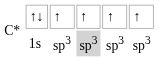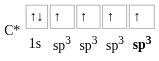(88, 43) lightgrey background -> (88, 43) no background
(142, 43) normal -> (142, 43) bold
